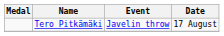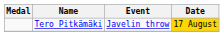(195, 24) no background -> (195, 24) gold background
